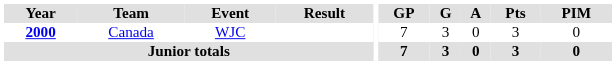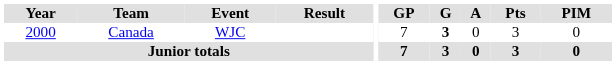(41, 32) bold -> (41, 32) normal
(446, 32) normal -> (446, 32) bold
